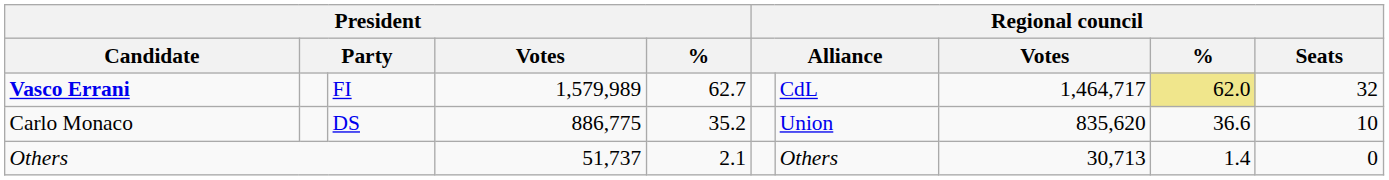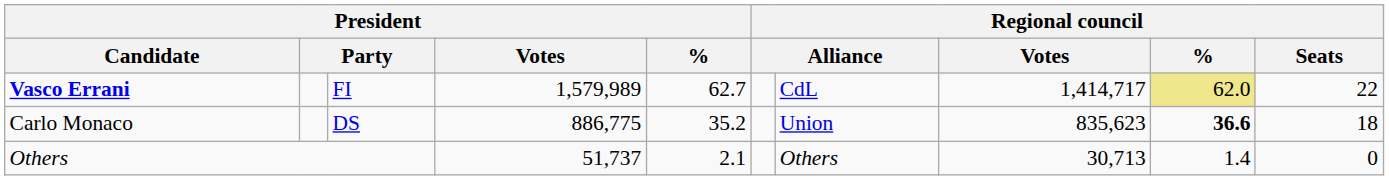(1103, 89) 1,464,717 -> (1103, 89) 1,414,717
(1367, 89) 32 -> (1367, 89) 22
(1111, 123) 835,620 -> (1111, 123) 835,623
(1232, 123) normal -> (1232, 123) bold
(1367, 123) 10 -> (1367, 123) 18
